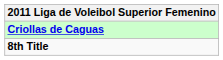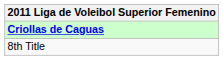(28, 47) bold -> (26, 47) normal
